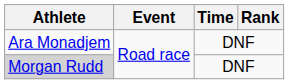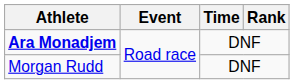(59, 42) normal -> (62, 42) bold
(56, 67) lightgrey background -> (56, 67) no background
